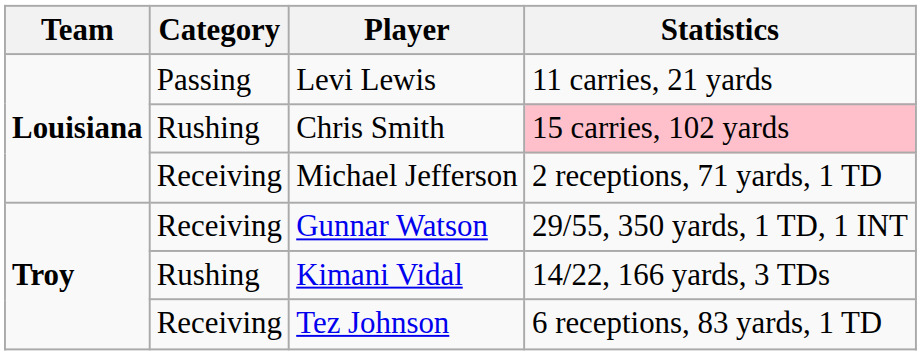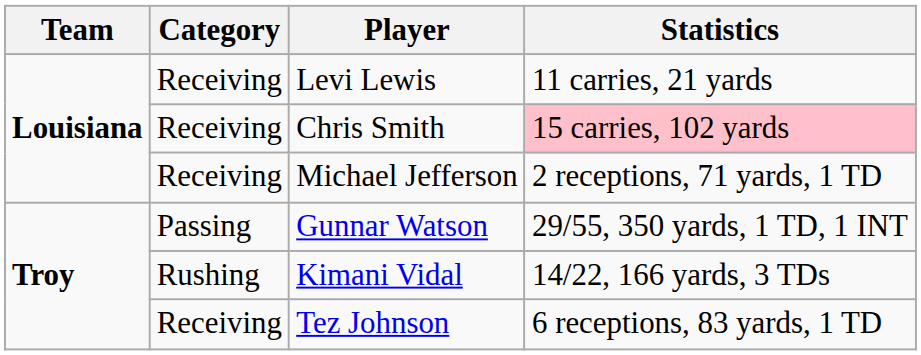(204, 78) Passing -> (219, 78) Receiving
(208, 127) Rushing -> (219, 127) Receiving
(219, 225) Receiving -> (204, 225) Passing
